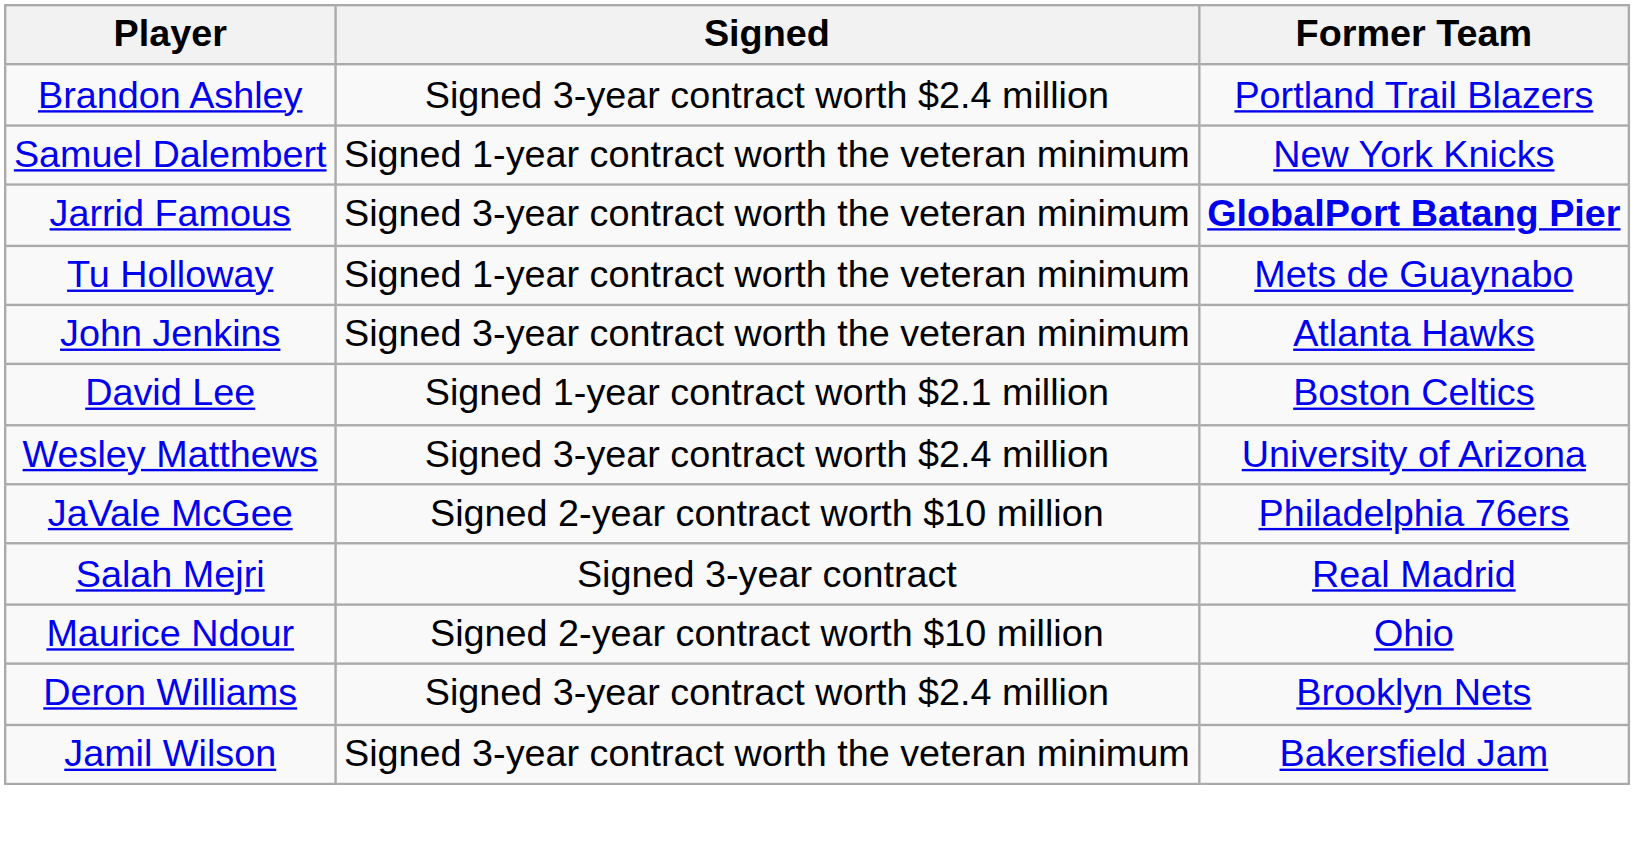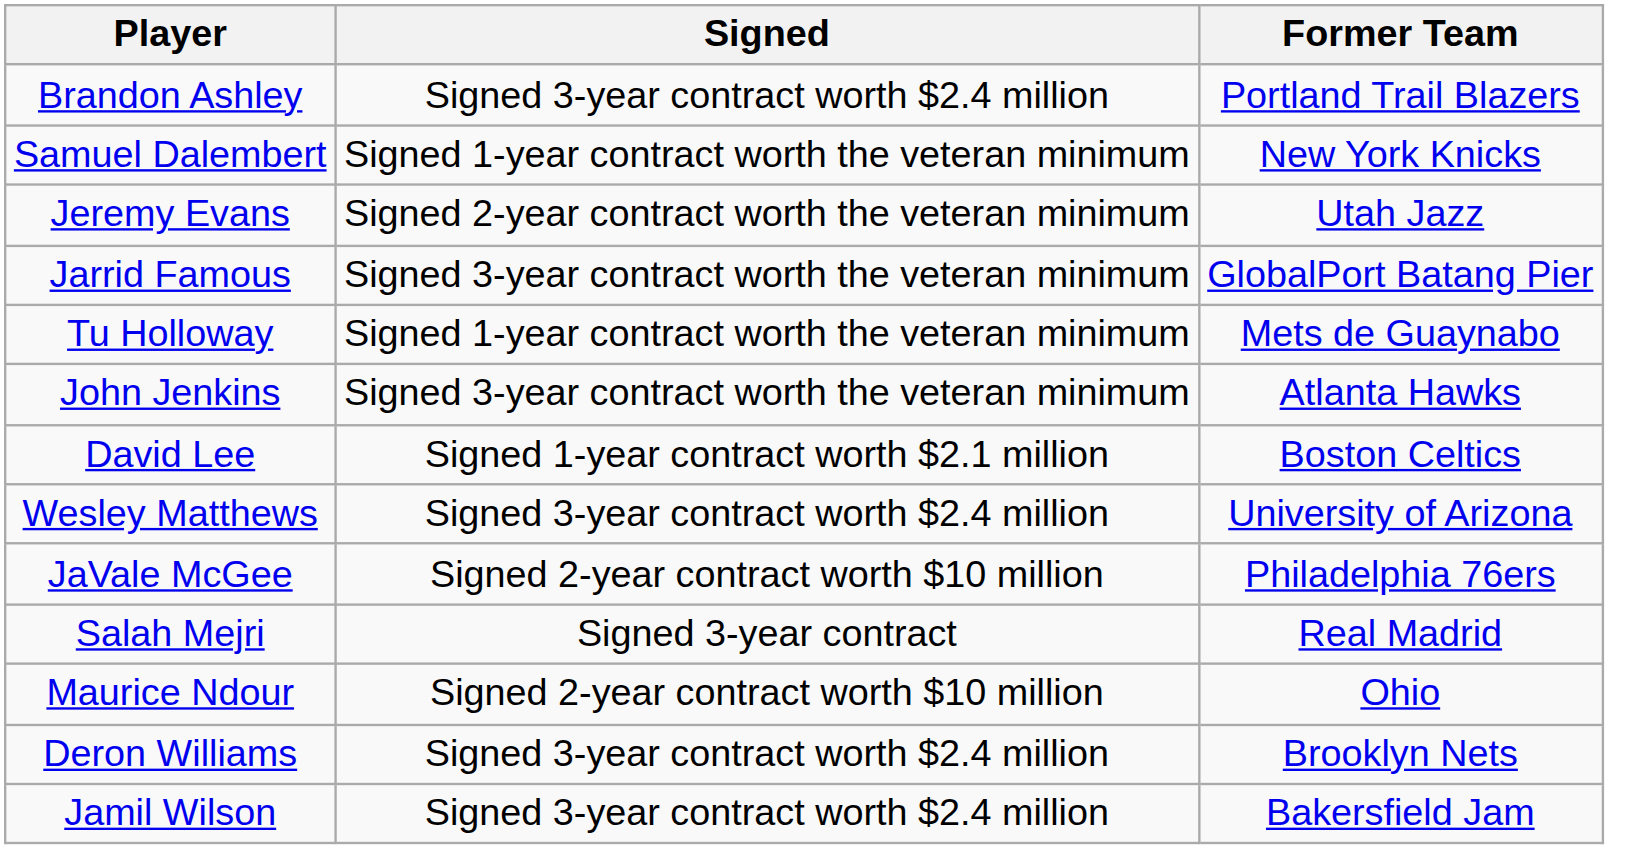+ row: (170, 214)
(1414, 214) bold -> (1400, 273) normal
(767, 753) Signed 3-year contract worth the veteran minimum -> (767, 812) Signed 3-year contract worth $2.4 million
